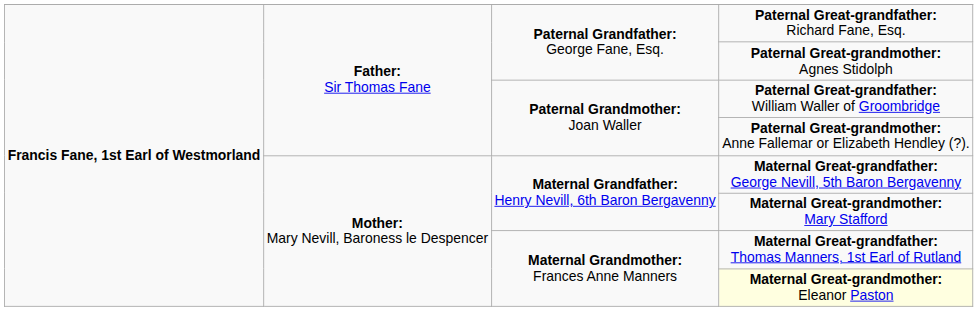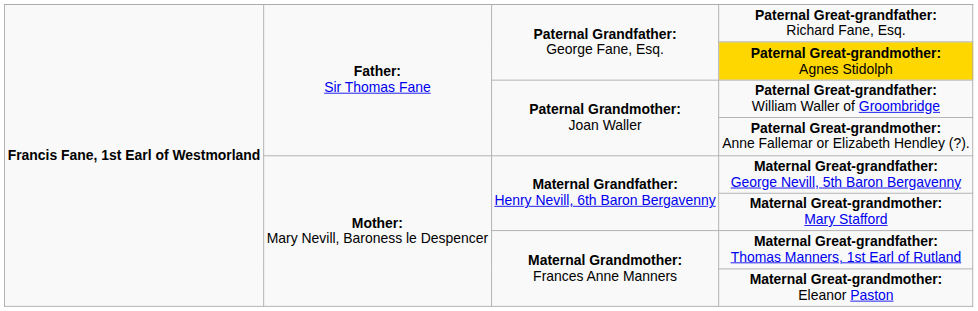(846, 61) no background -> (846, 61) gold background
(846, 287) lightyellow background -> (846, 287) no background
